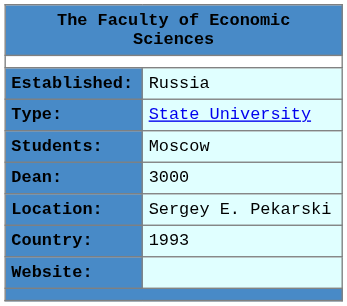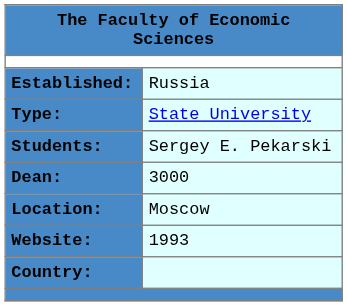(179, 146) Moscow -> (240, 146) Sergey E. Pekarski
(240, 210) Sergey E. Pekarski -> (179, 210) Moscow
(52, 241) Country: -> (52, 241) Website:
(52, 273) Website: -> (52, 273) Country:
